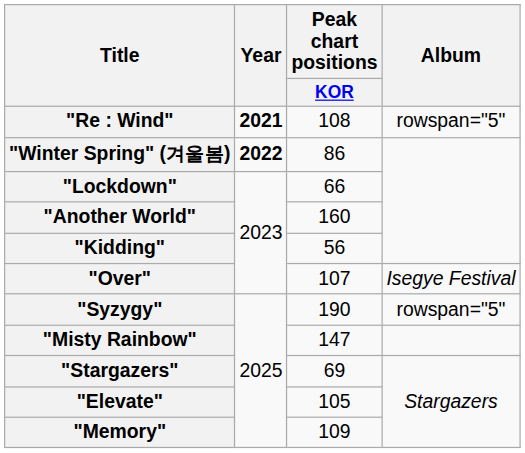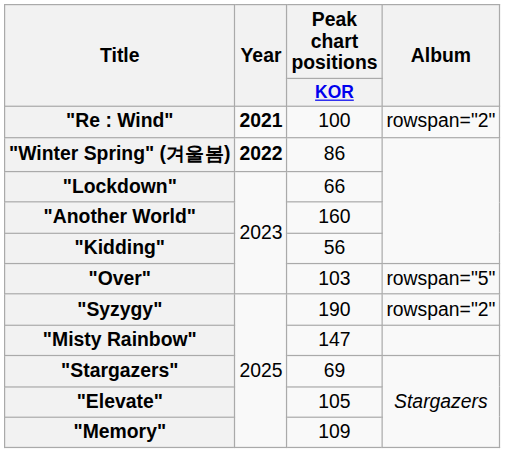(334, 121) 108 -> (334, 121) 100
(451, 121) rowspan="5" -> (441, 121) rowspan="2"
(334, 278) 107 -> (334, 278) 103
(451, 278) Isegye Festival -> (441, 278) rowspan="5"
(451, 309) rowspan="5" -> (441, 309) rowspan="2"
